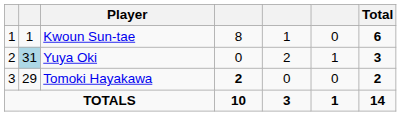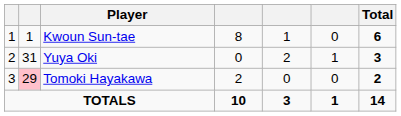(30, 57) lightblue background -> (30, 57) no background
(30, 79) no background -> (30, 79) pink background
(238, 79) bold -> (238, 79) normal
